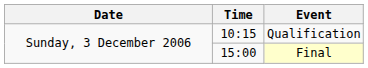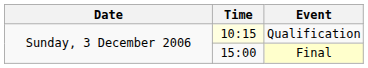(238, 34) no background -> (238, 34) lightyellow background
